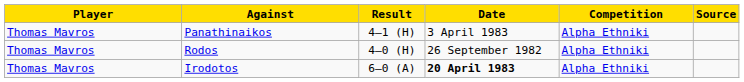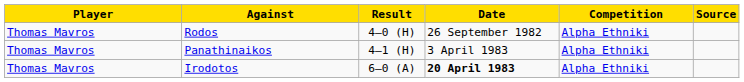rows swapped: (201, 50) <-> (228, 32)
